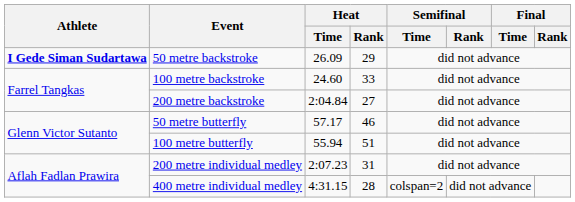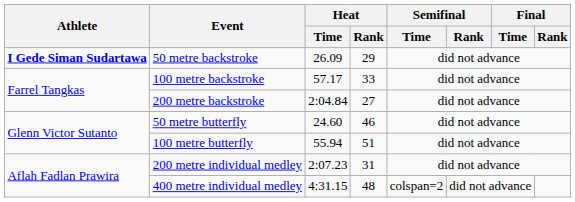(328, 79) 24.60 -> (328, 79) 57.17
(328, 122) 57.17 -> (328, 122) 24.60
(369, 186) 28 -> (369, 186) 48
